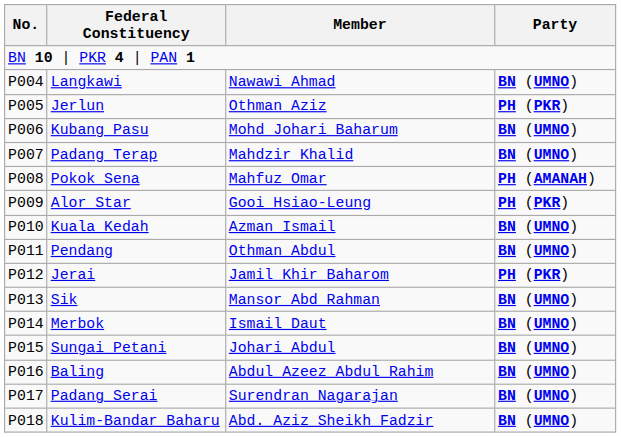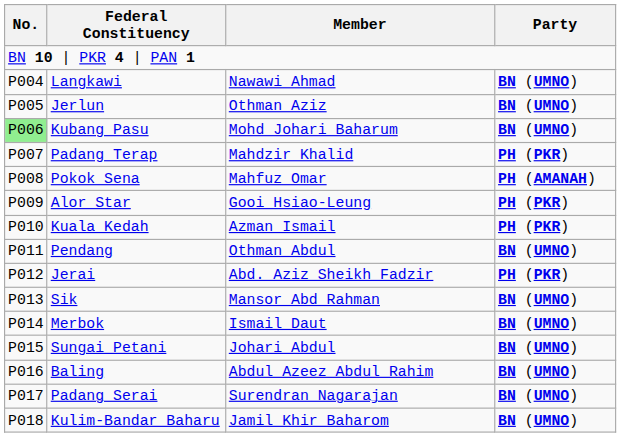(534, 106) PH (PKR) -> (538, 106) BN (UMNO)
(26, 130) no background -> (26, 130) lightgreen background
(538, 155) BN (UMNO) -> (534, 155) PH (PKR)
(538, 227) BN (UMNO) -> (534, 227) PH (PKR)
(309, 275) Jamil Khir Baharom -> (331, 275) Abd. Aziz Sheikh Fadzir
(331, 420) Abd. Aziz Sheikh Fadzir -> (309, 420) Jamil Khir Baharom
